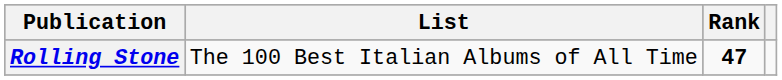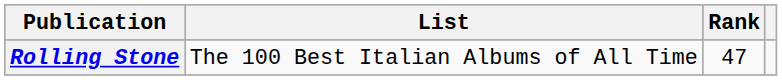(734, 58) bold -> (734, 58) normal
